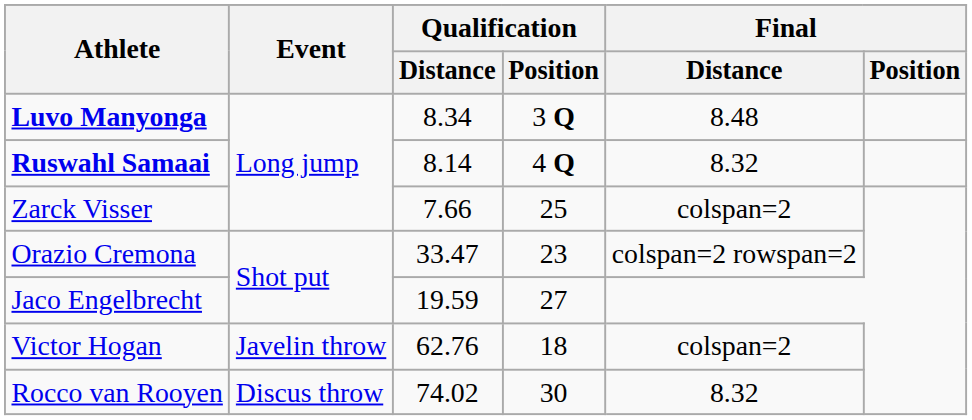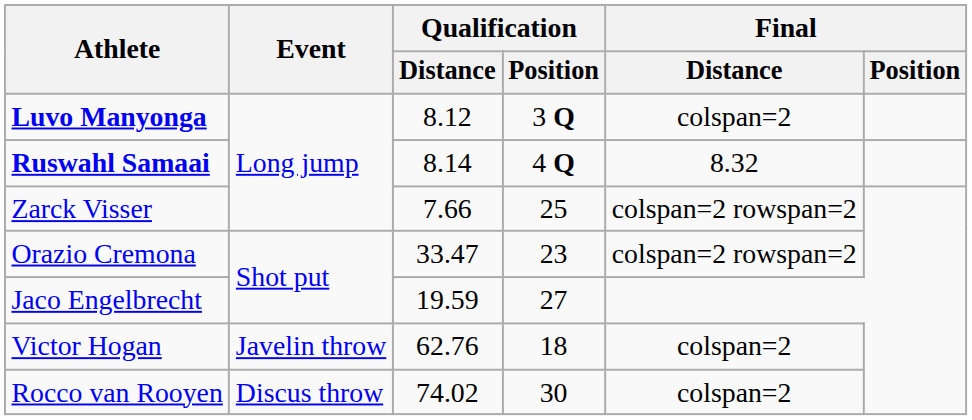(447, 117) 8.34 -> (447, 117) 8.12
(734, 117) 8.48 -> (734, 117) colspan=2
(734, 208) colspan=2 -> (734, 208) colspan=2 rowspan=2
(734, 392) 8.32 -> (734, 392) colspan=2
